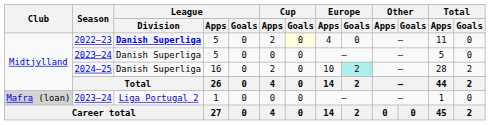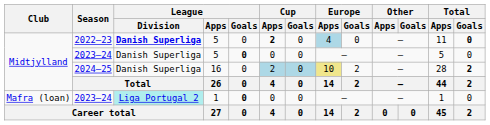(272, 40) normal -> (272, 40) bold
(300, 40) lightyellow background -> (300, 40) no background
(329, 40) no background -> (329, 40) lightblue background
(469, 40) normal -> (469, 40) bold
(244, 55) normal -> (244, 55) bold
(272, 69) no background -> (272, 69) lightblue background
(300, 69) no background -> (300, 69) lightblue background
(329, 69) no background -> (329, 69) khaki background
(357, 69) paleturquoise background -> (357, 69) no background
(469, 69) normal -> (469, 69) bold
(38, 98) lightgrey background -> (38, 98) no background
(159, 98) no background -> (159, 98) paleturquoise background
(244, 98) normal -> (244, 98) bold
